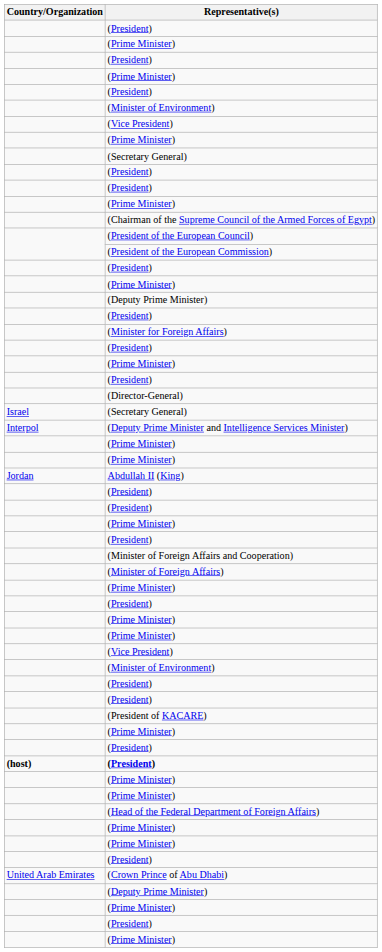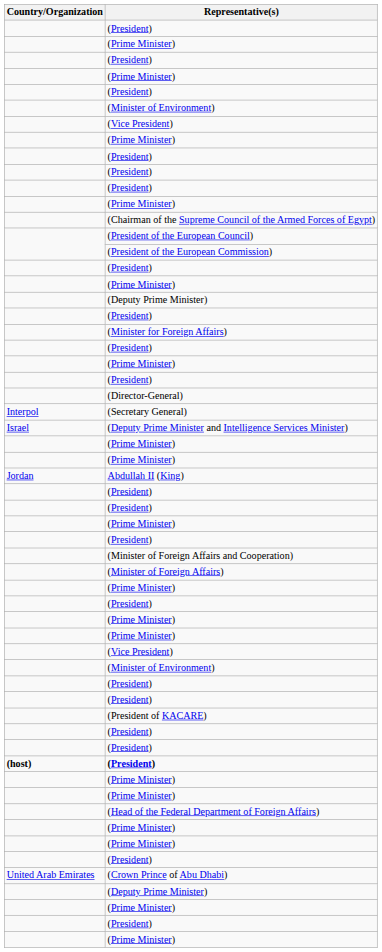(147, 156) (Secretary General) -> (130, 156) (President)
(18, 412) Israel -> (23, 412) Interpol
(23, 428) Interpol -> (18, 428) Israel
(141, 731) (Prime Minister) -> (130, 731) (President)
